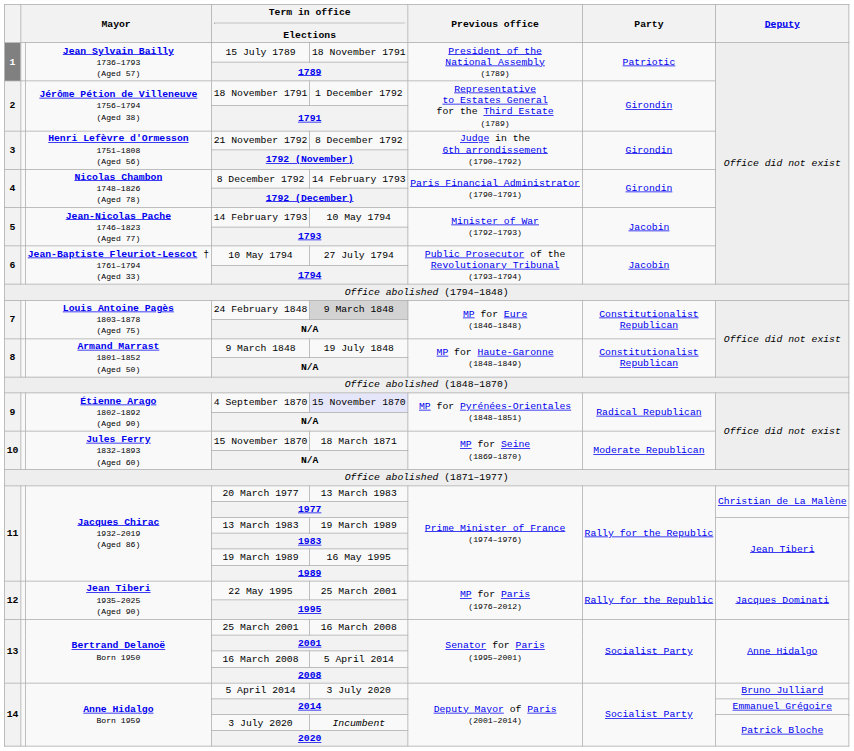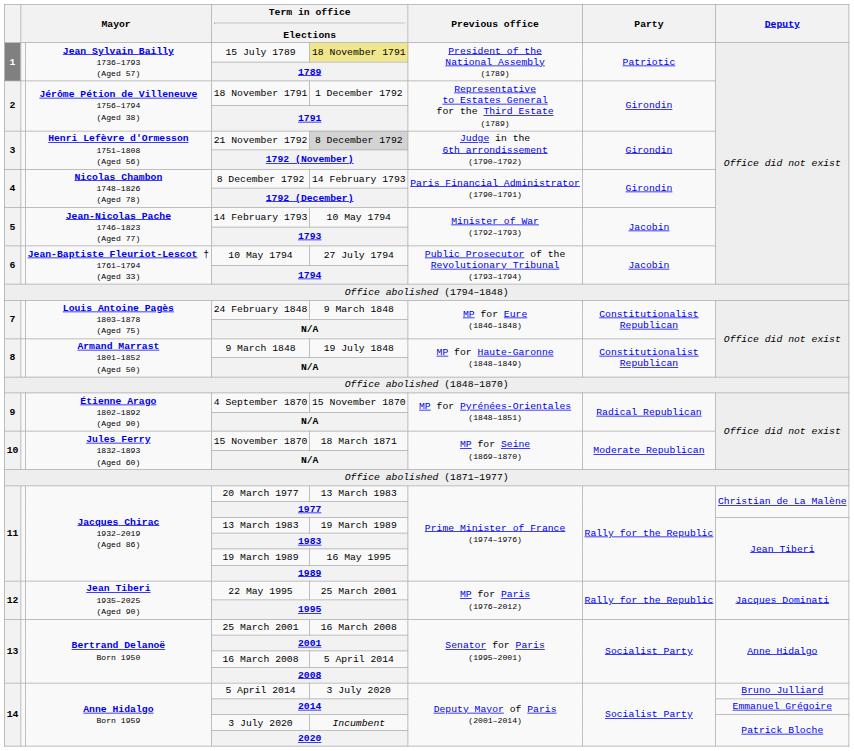(359, 52) no background -> (359, 52) khaki background
(359, 140) no background -> (359, 140) lightgrey background
(359, 310) lightgrey background -> (359, 310) no background
(359, 403) lavender background -> (359, 403) no background
